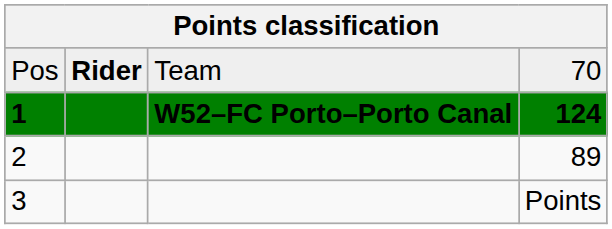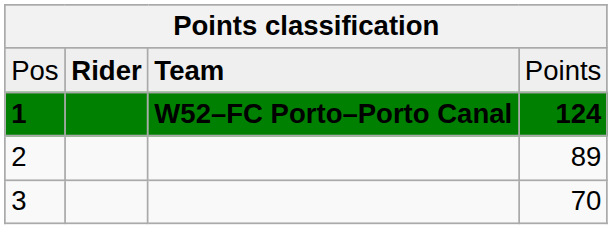(188, 69) normal -> (189, 69) bold
(586, 69) 70 -> (563, 69) Points
(563, 200) Points -> (586, 200) 70
